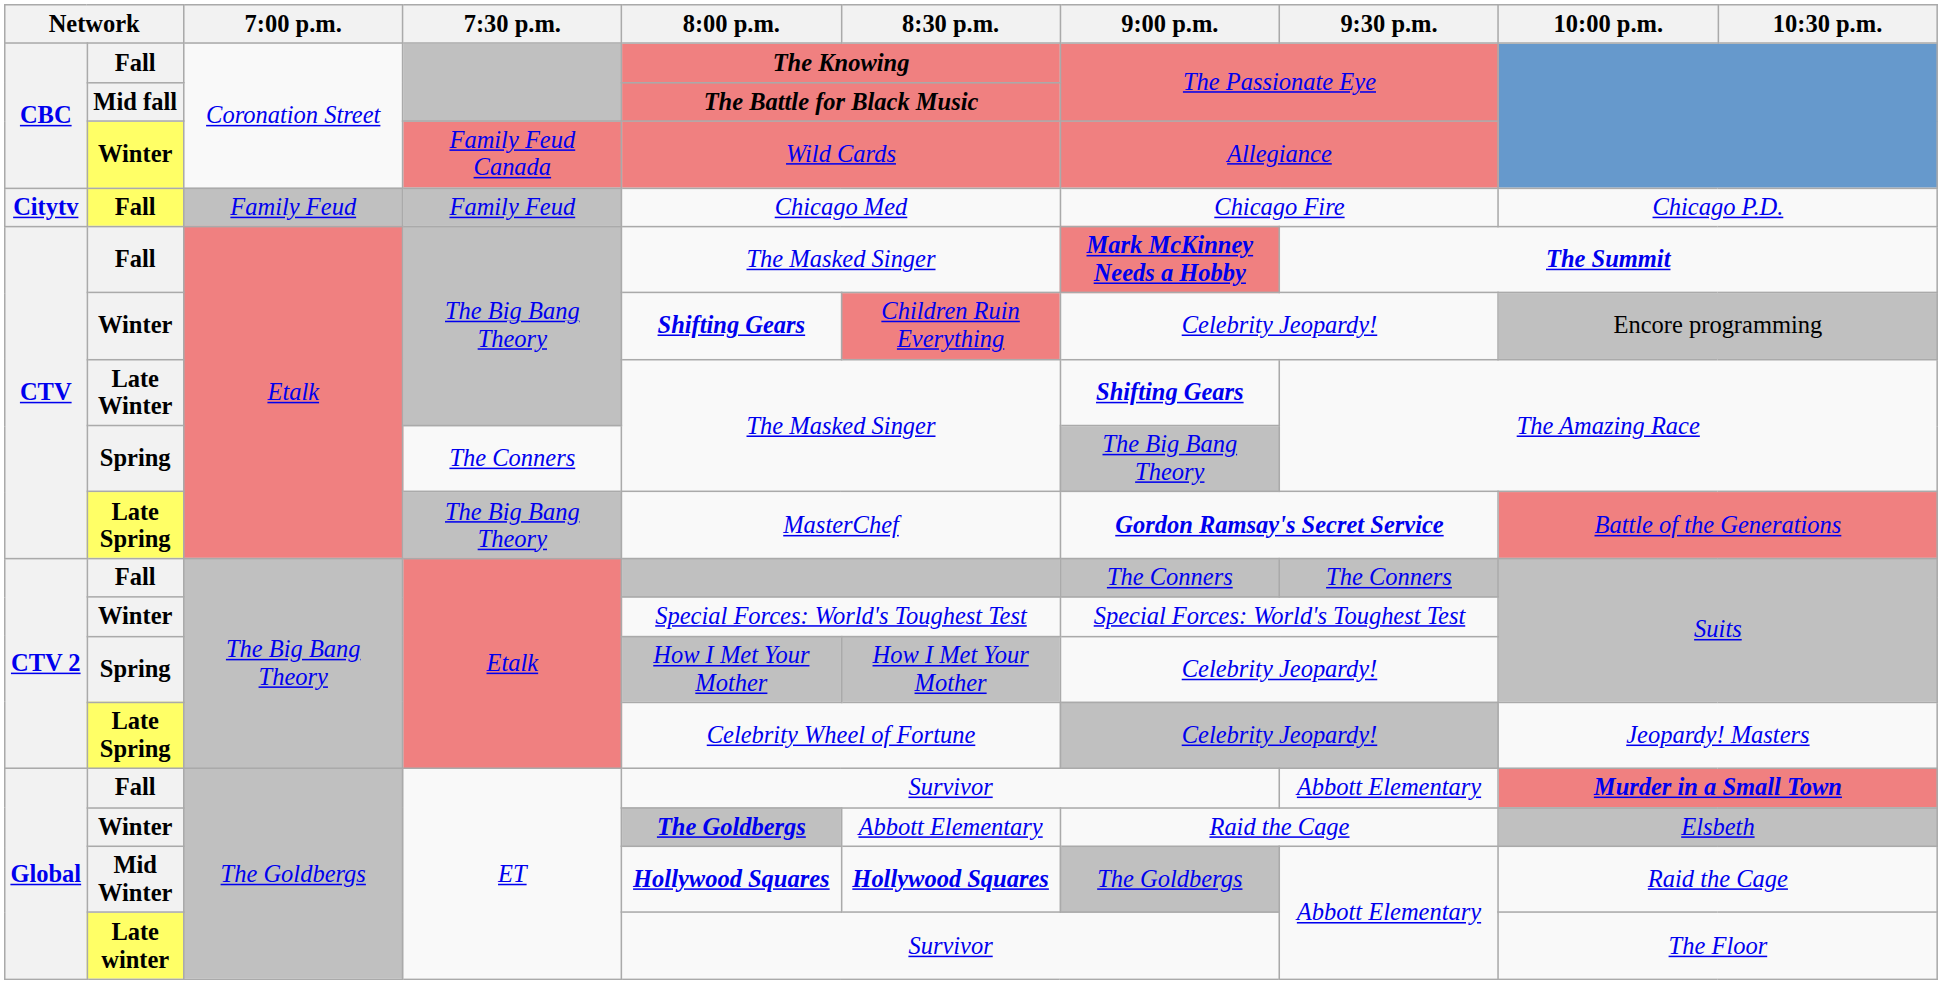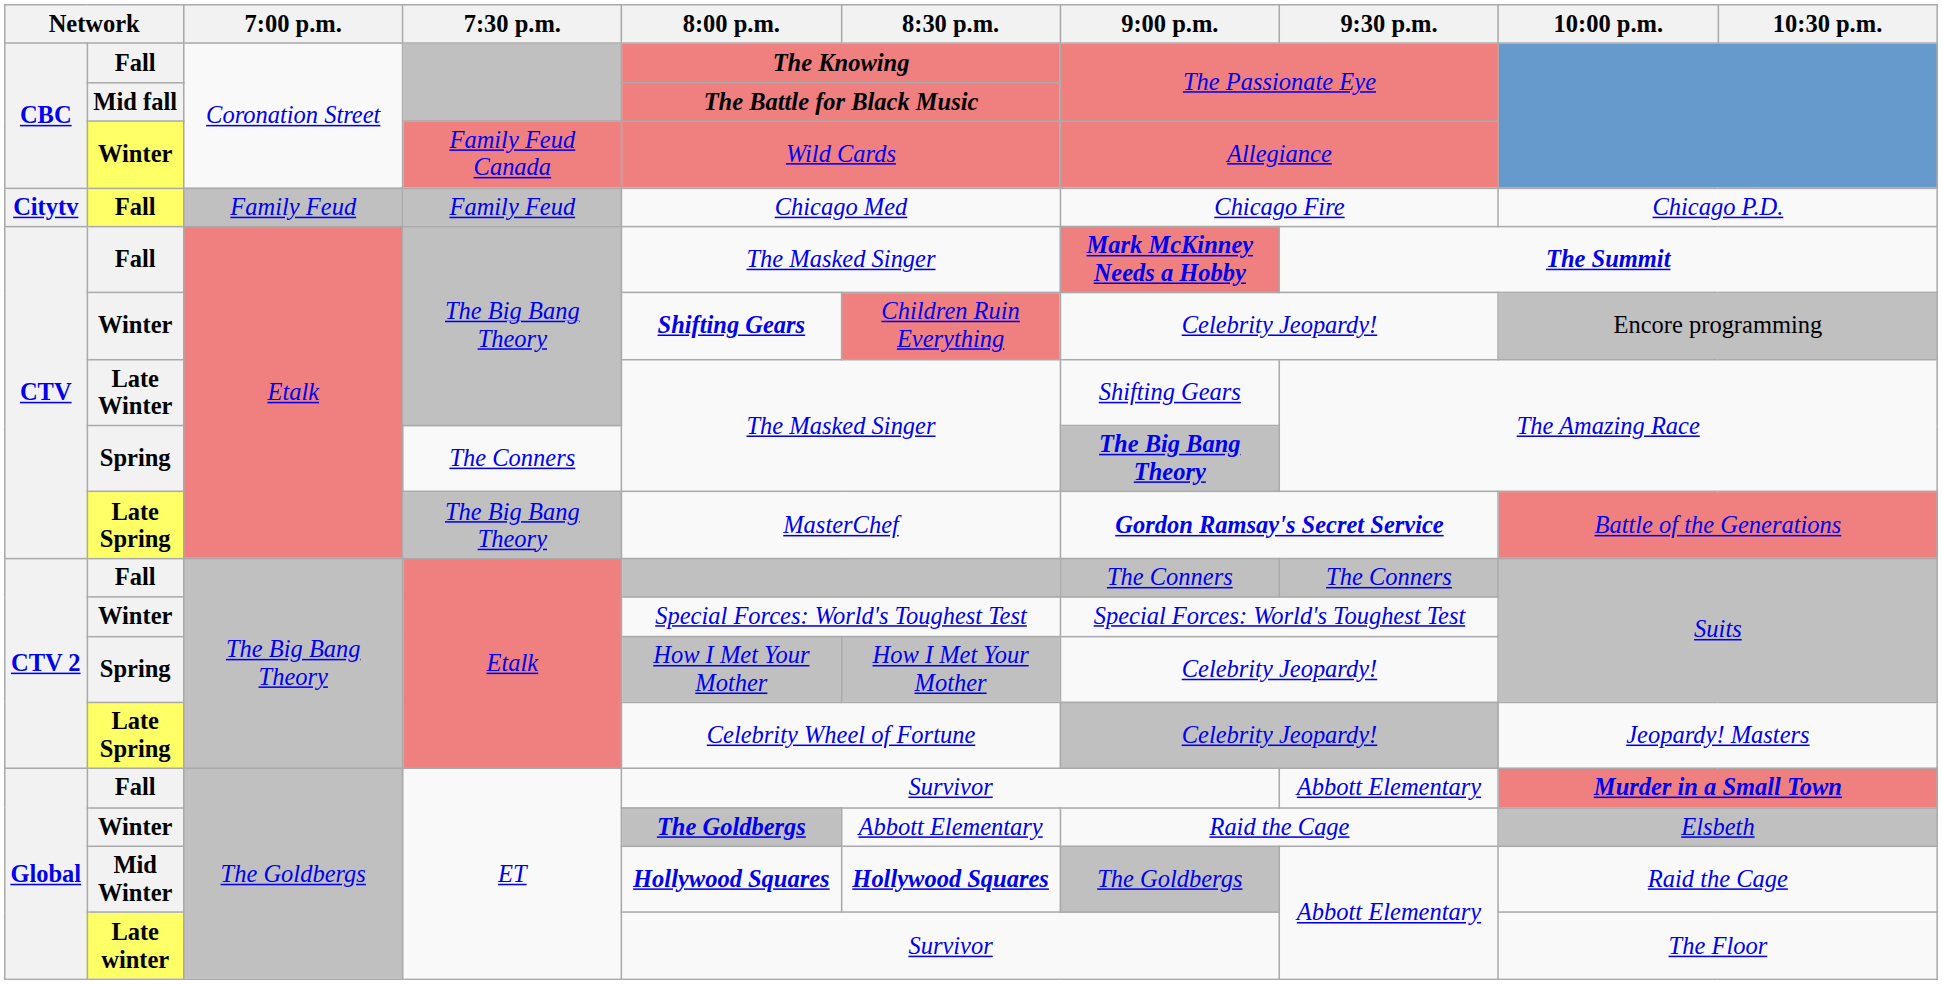(1170, 392) bold -> (1170, 392) normal
(1170, 458) normal -> (1170, 458) bold
